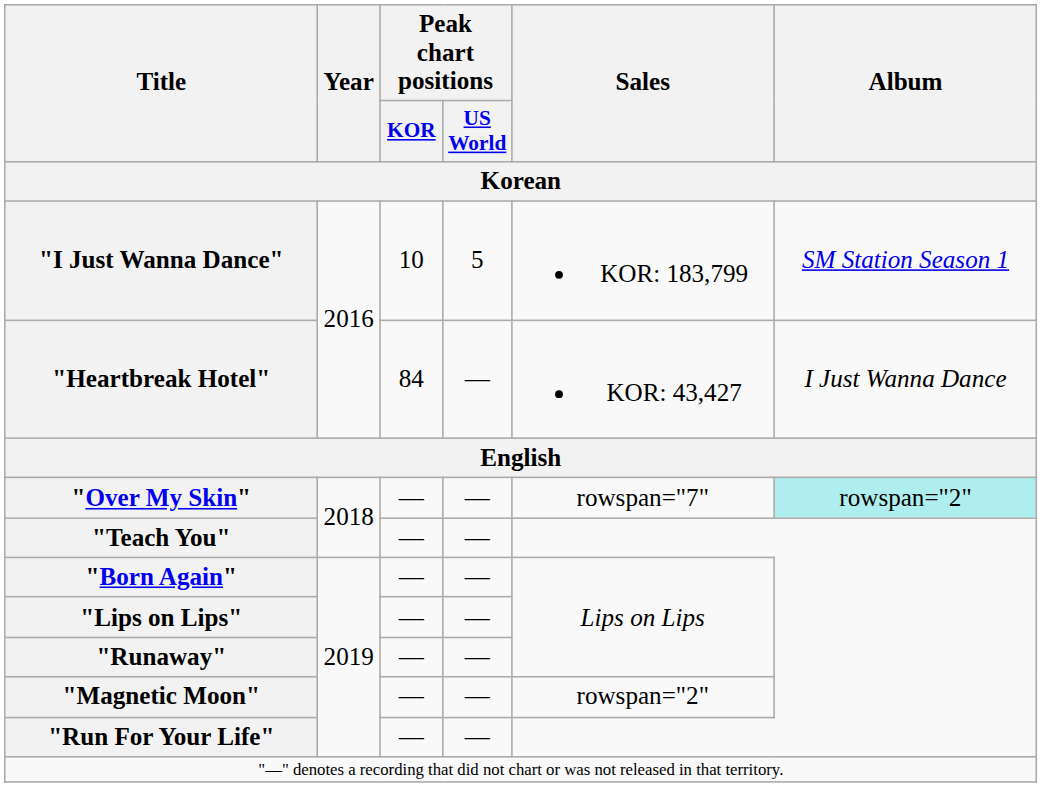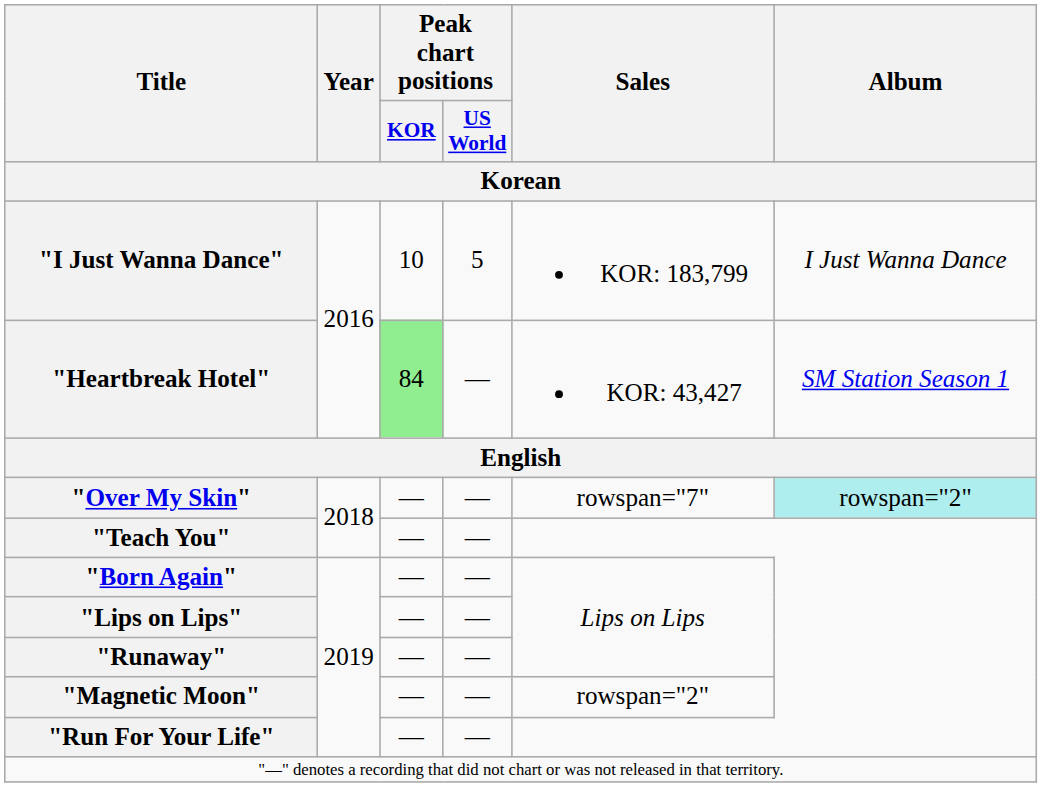(905, 260) SM Station Season 1 -> (905, 260) I Just Wanna Dance
(411, 378) no background -> (411, 378) lightgreen background
(905, 378) I Just Wanna Dance -> (905, 378) SM Station Season 1
